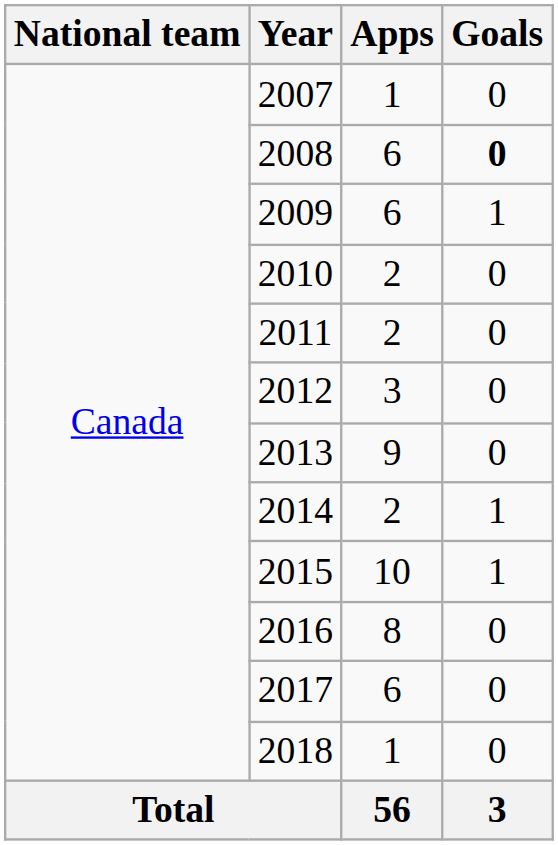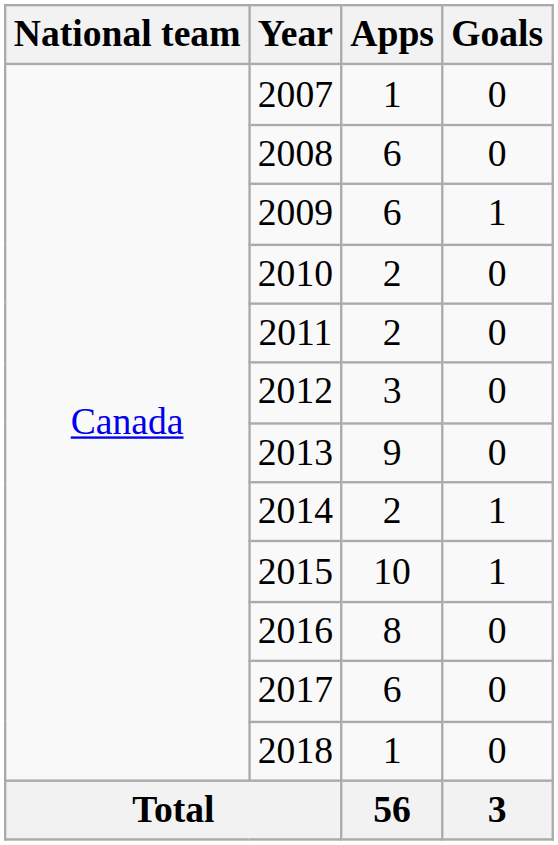(497, 153) bold -> (497, 153) normal
